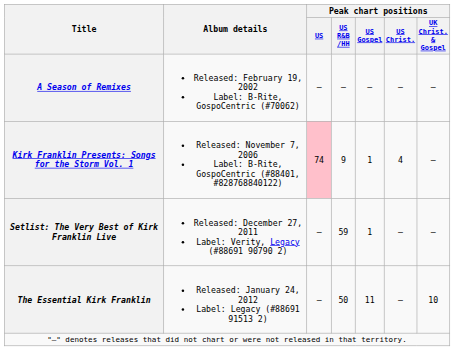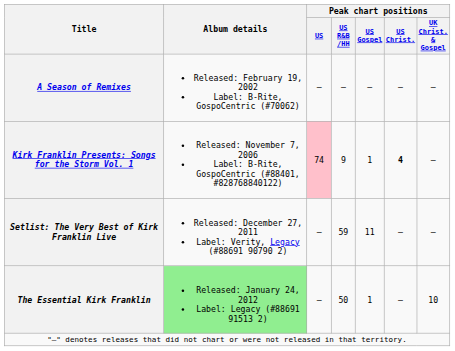(400, 160) normal -> (400, 160) bold
(370, 232) 1 -> (370, 232) 11
(235, 304) no background -> (235, 304) lightgreen background
(370, 300) 11 -> (370, 300) 1
